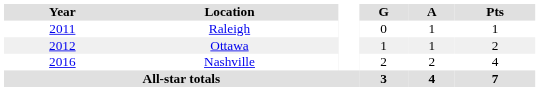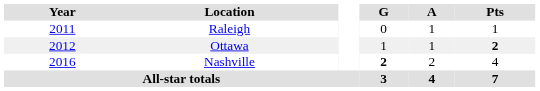(495, 45) normal -> (495, 45) bold
(384, 62) normal -> (384, 62) bold
